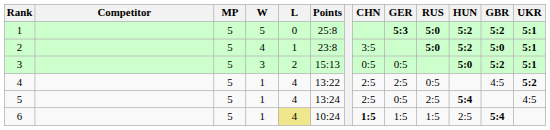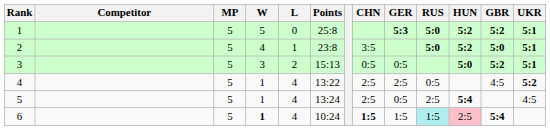(262, 116) normal -> (262, 116) bold
(294, 116) khaki background -> (294, 116) no background
(433, 116) no background -> (433, 116) paleturquoise background
(465, 116) no background -> (465, 116) pink background
